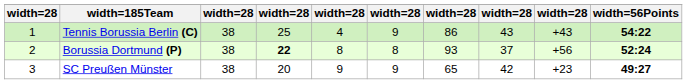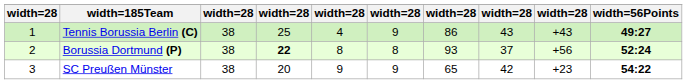(636, 32) 54:22 -> (636, 32) 49:27
(636, 69) 49:27 -> (636, 69) 54:22
